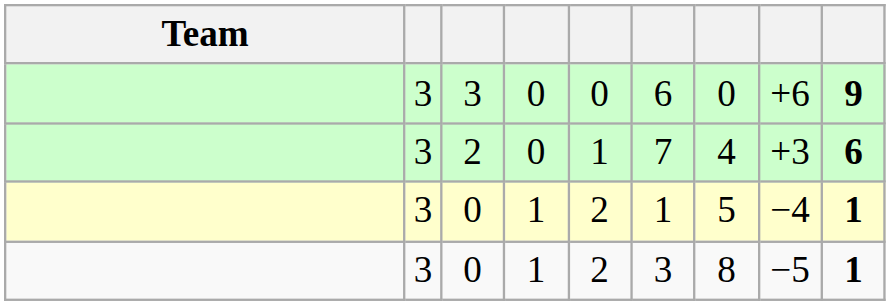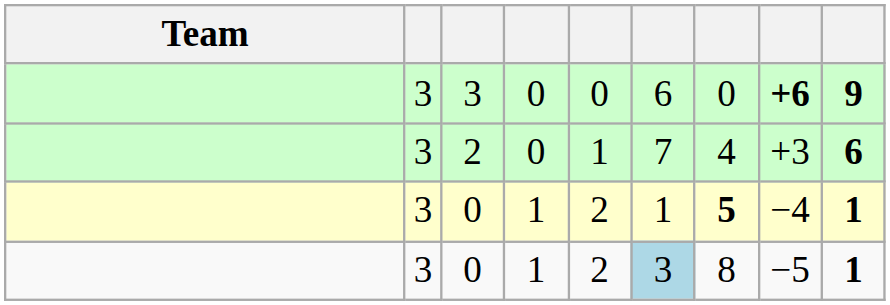(790, 92) normal -> (790, 92) bold
(727, 210) normal -> (727, 210) bold
(663, 269) no background -> (663, 269) lightblue background
